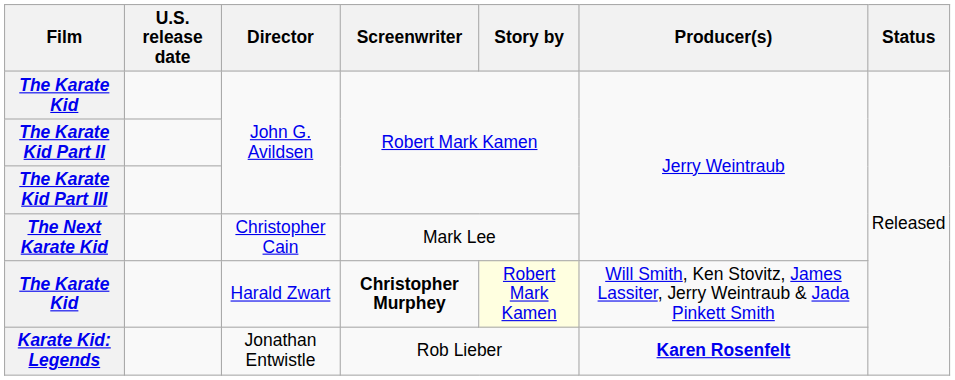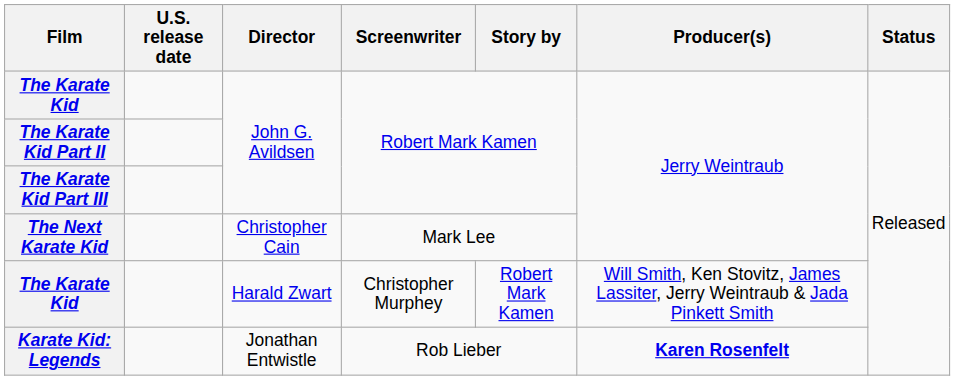(409, 293) bold -> (409, 293) normal
(529, 293) lightyellow background -> (526, 293) no background
